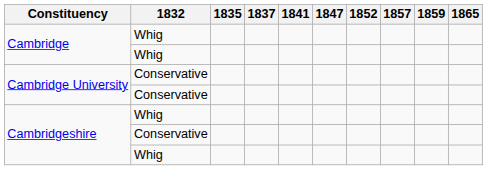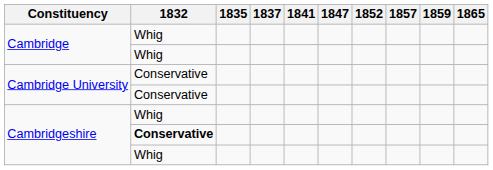(171, 134) normal -> (174, 134) bold
